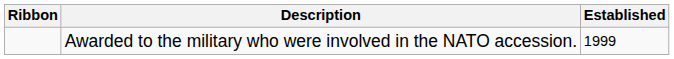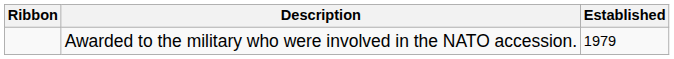(600, 40) 1999 -> (600, 40) 1979
